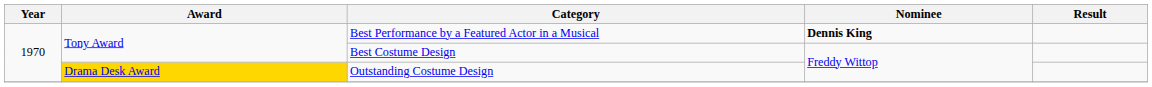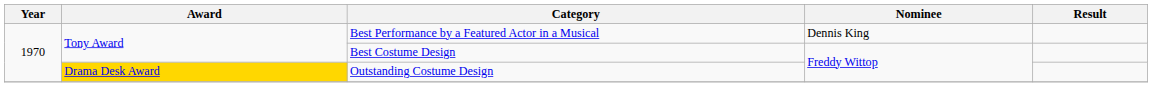(839, 33) bold -> (838, 33) normal
